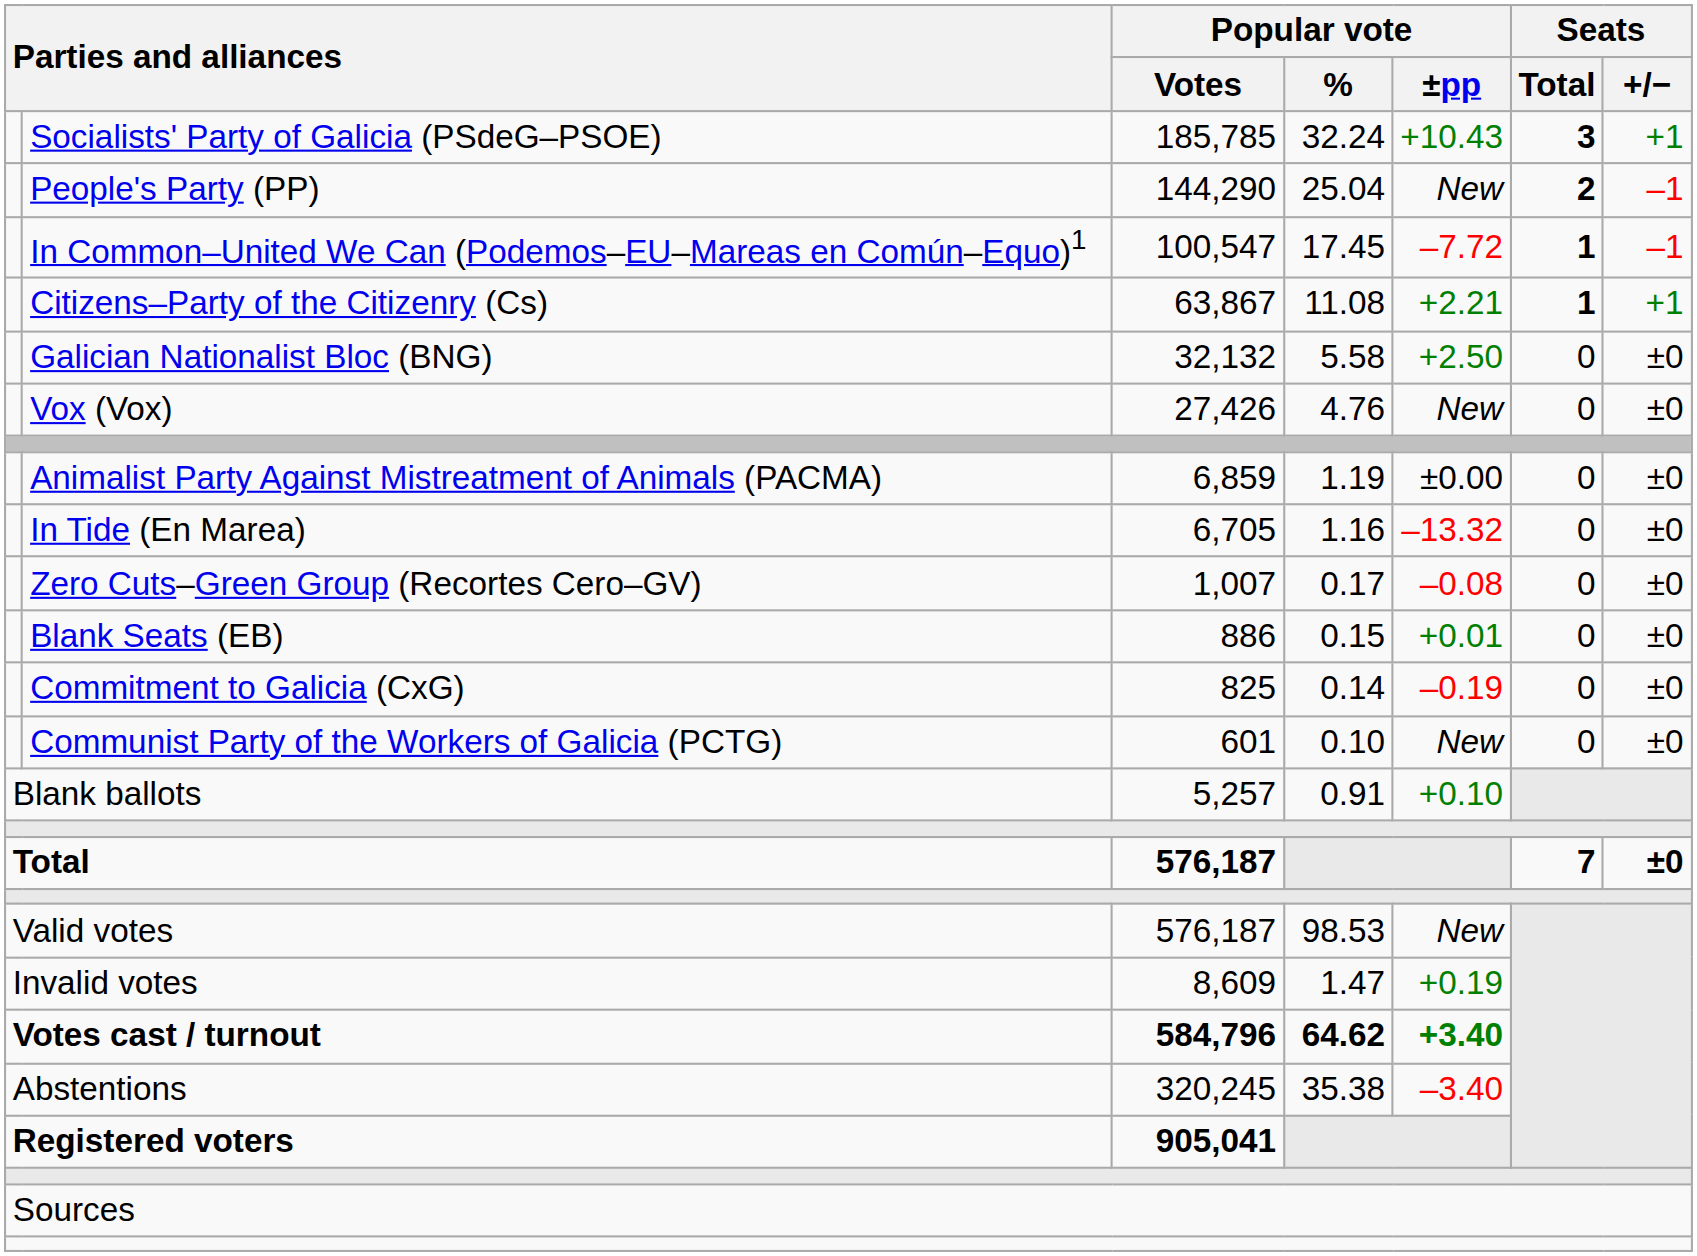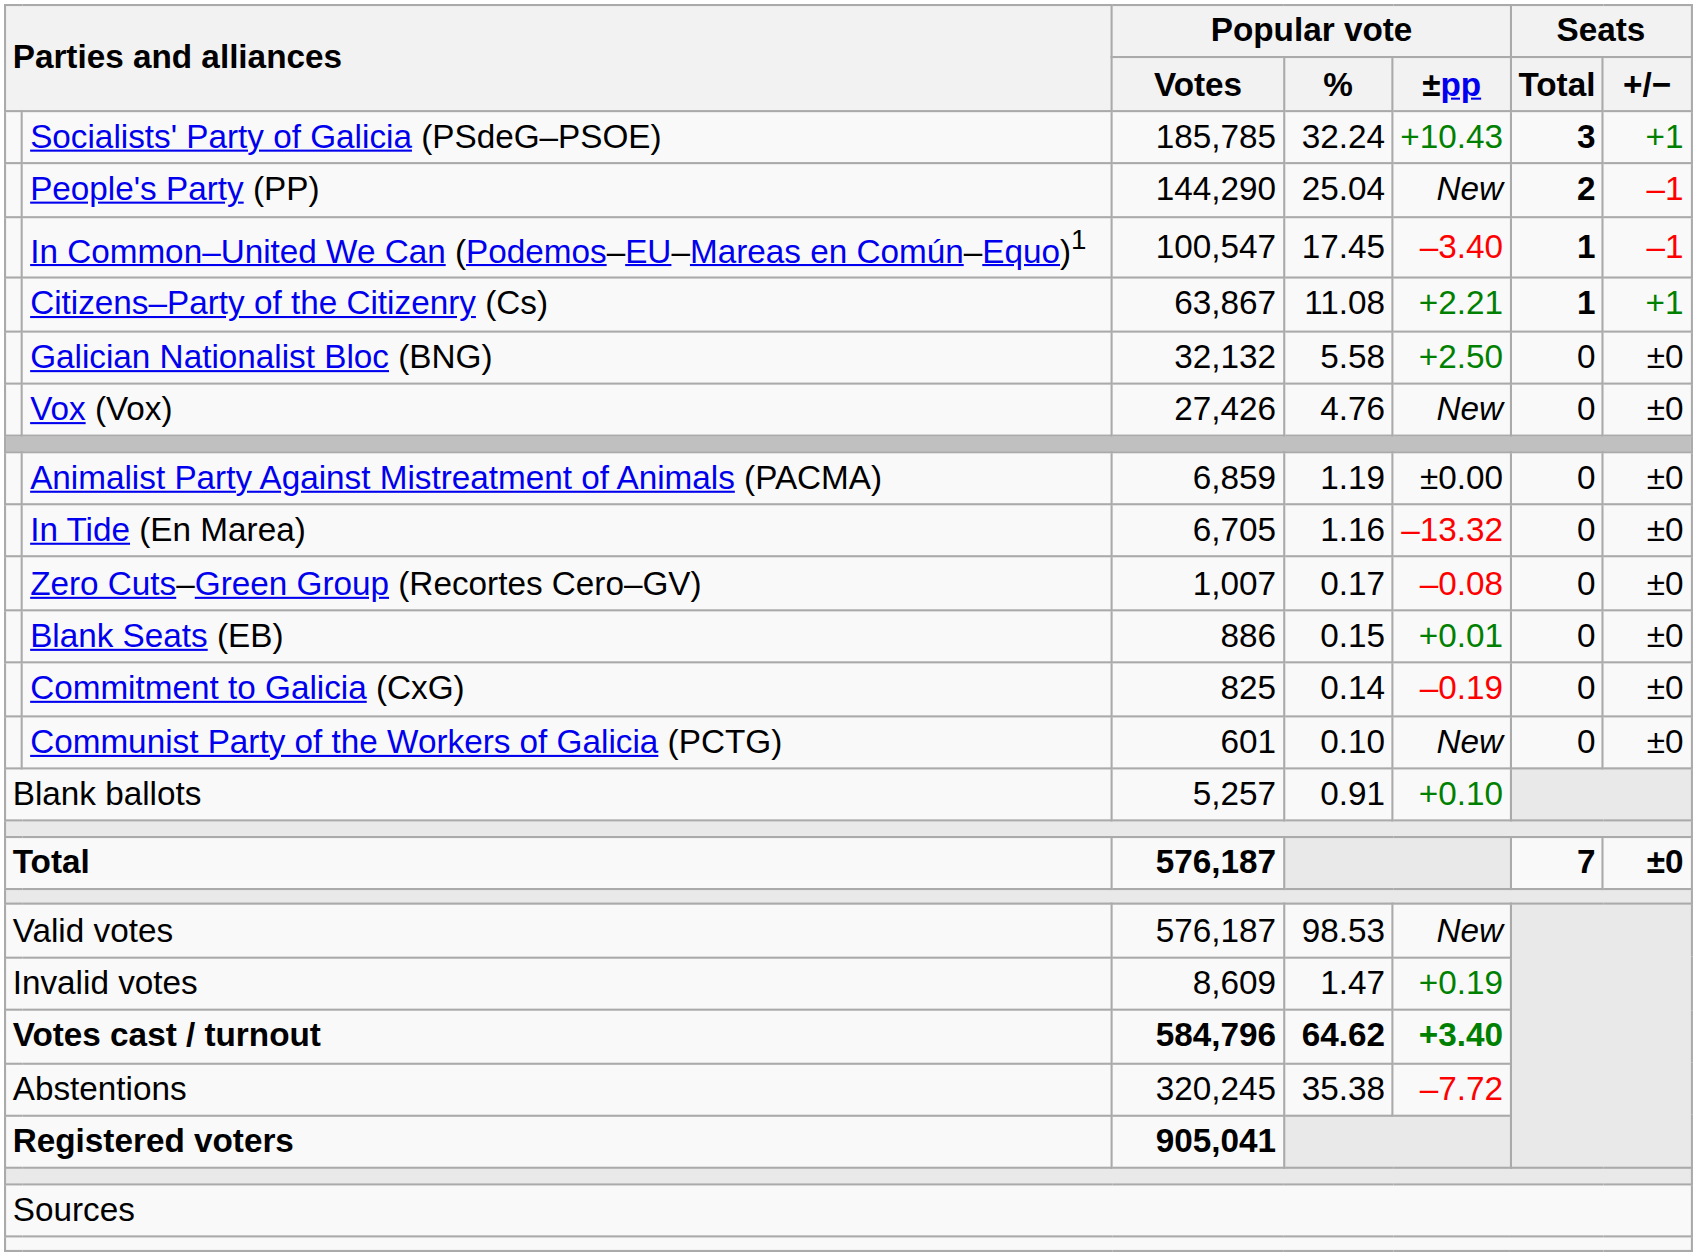(1461, 246) –7.72 -> (1461, 246) –3.40
(1461, 1088) –3.40 -> (1461, 1088) –7.72
